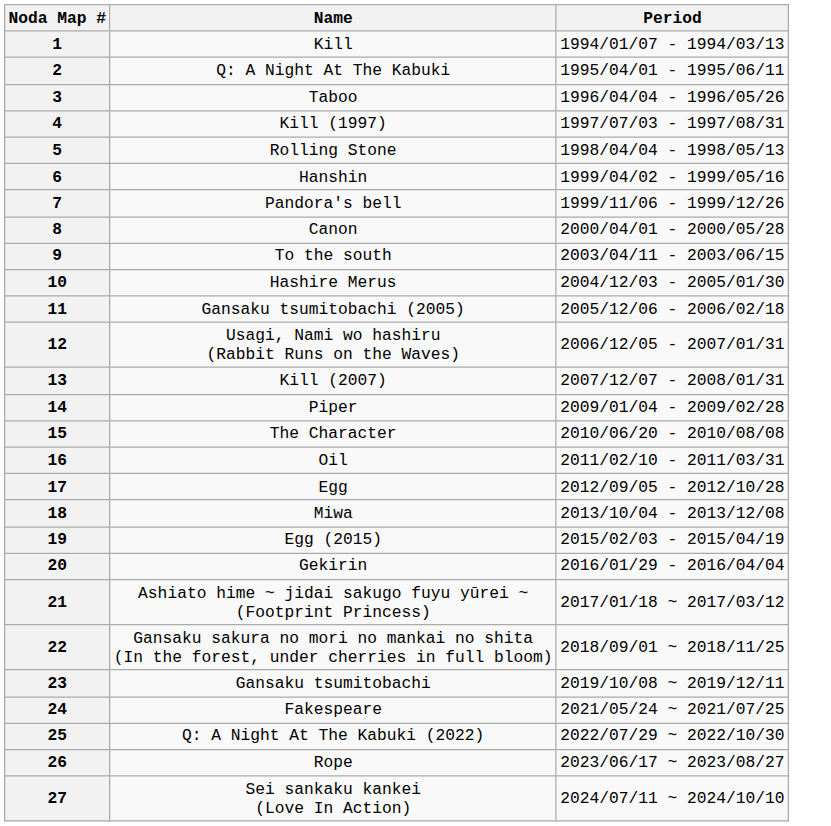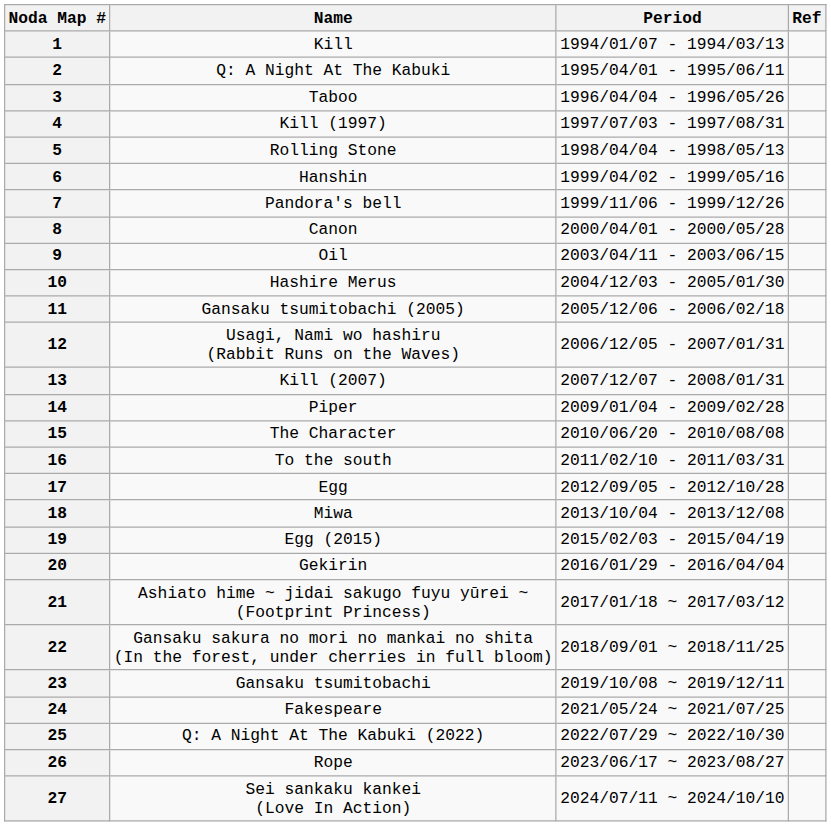+ column: (807, 18)
(333, 256) To the south -> (333, 256) Oil
(333, 460) Oil -> (333, 460) To the south
